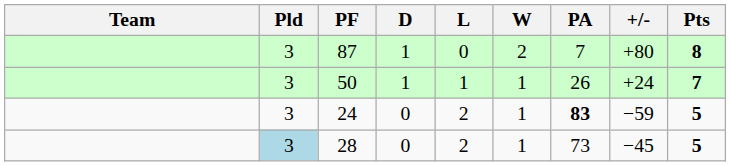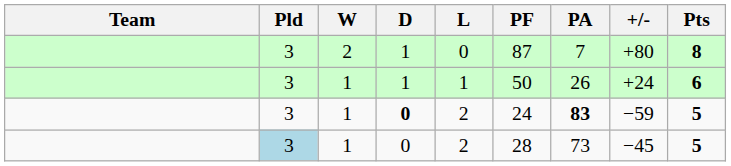columns swapped: (522, 20) <-> (347, 20)
(697, 82) 7 -> (697, 82) 6
(405, 113) normal -> (405, 113) bold
